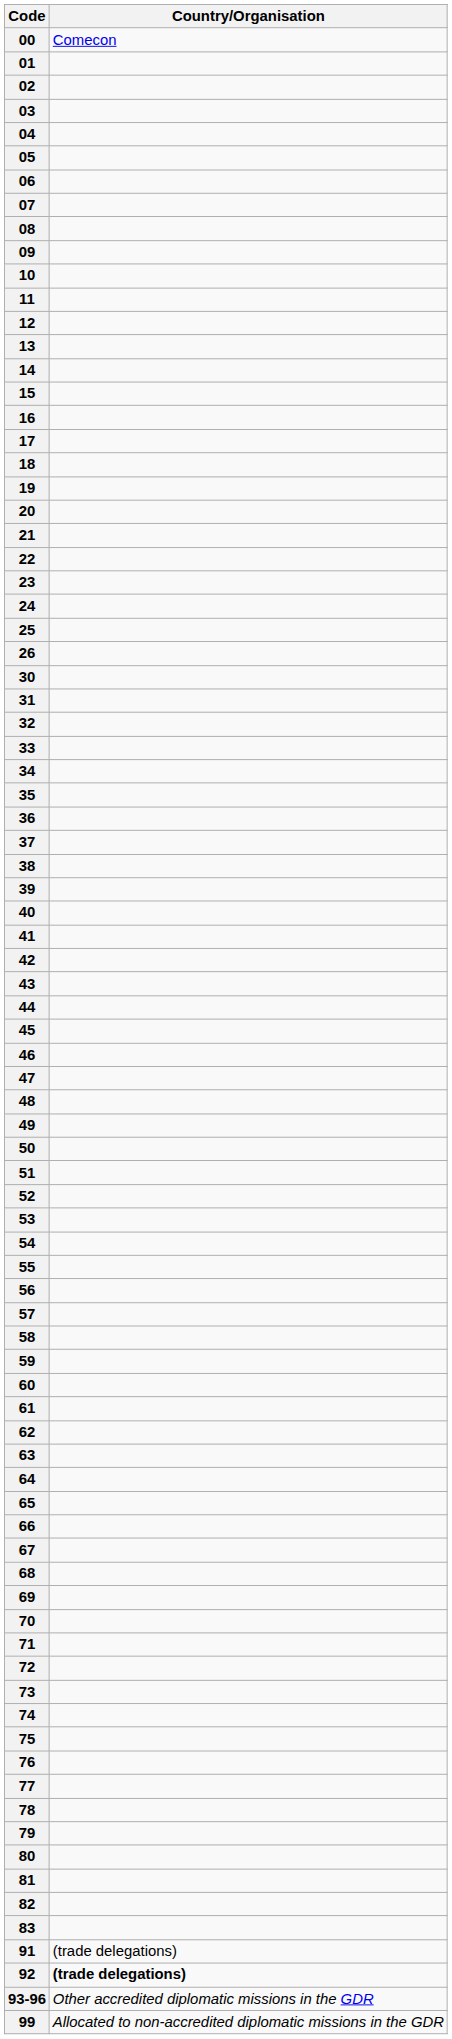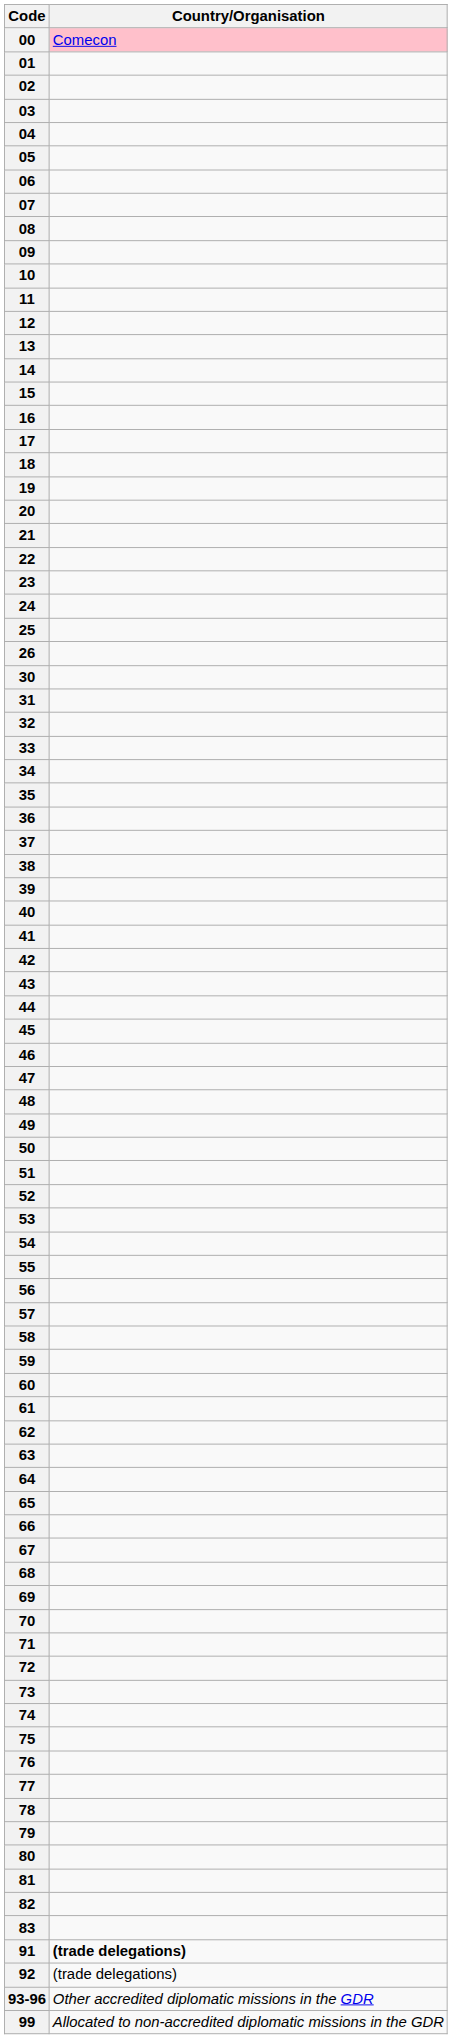(85, 39) no background -> (85, 39) pink background
(115, 1951) normal -> (119, 1951) bold
(119, 1974) bold -> (115, 1974) normal
